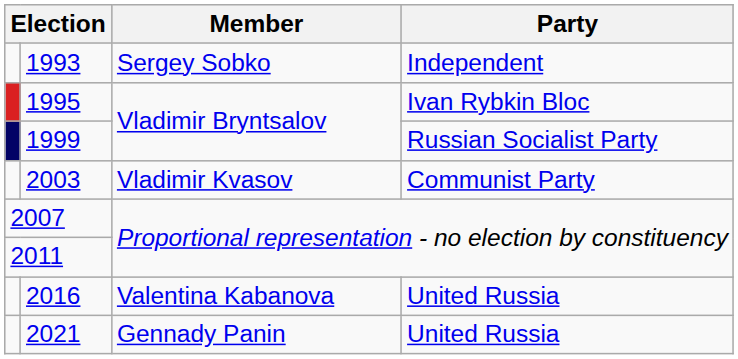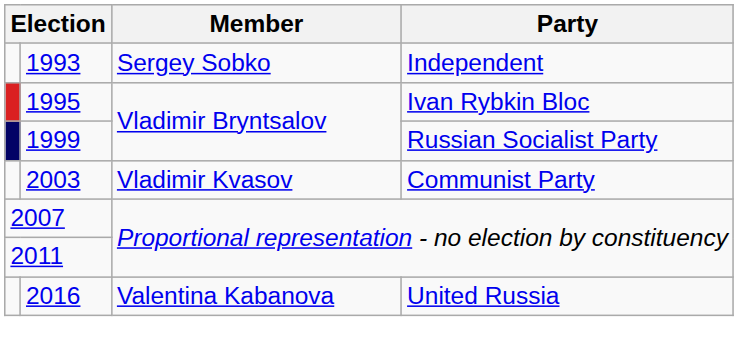- row: (53, 334)
